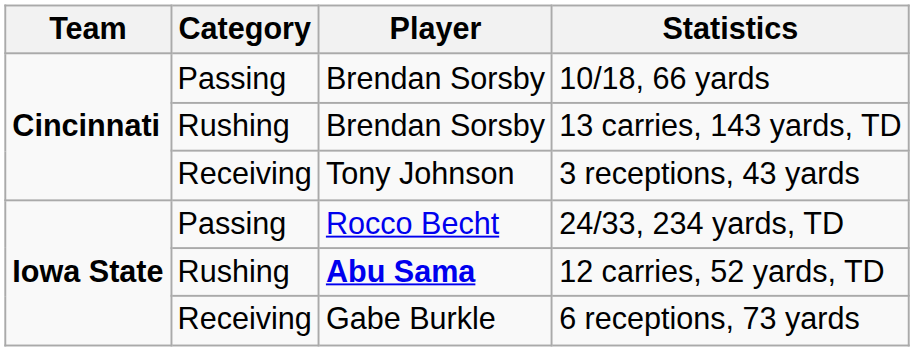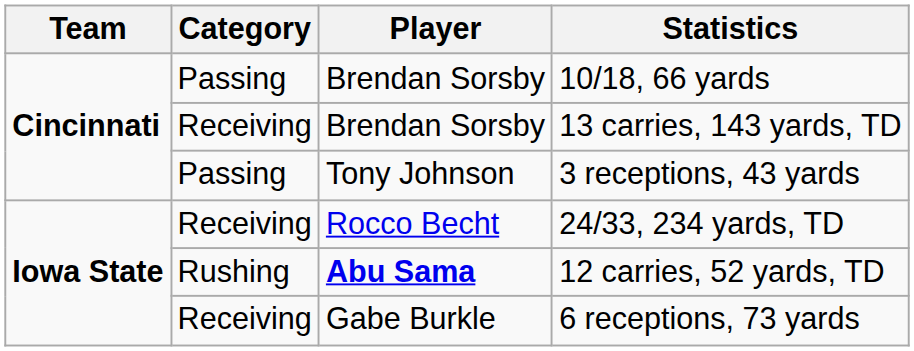(234, 126) Rushing -> (245, 126) Receiving
(245, 174) Receiving -> (232, 174) Passing
(232, 223) Passing -> (245, 223) Receiving
